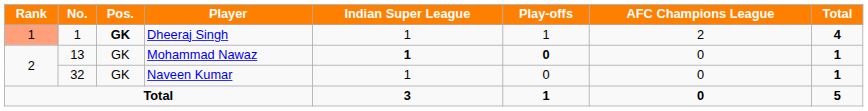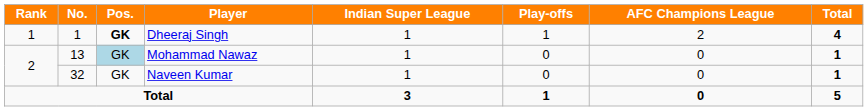(31, 34) lightsalmon background -> (31, 34) no background
(120, 55) no background -> (120, 55) lightblue background
(407, 55) bold -> (407, 55) normal
(546, 55) bold -> (546, 55) normal
